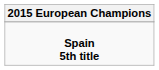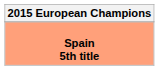(79, 50) no background -> (79, 50) lightsalmon background
